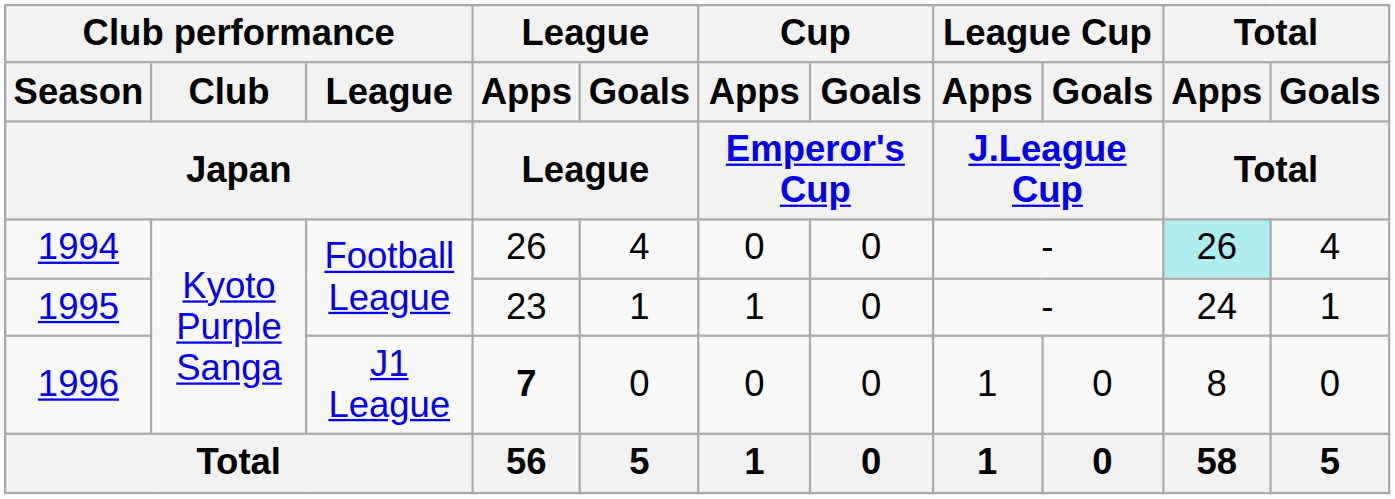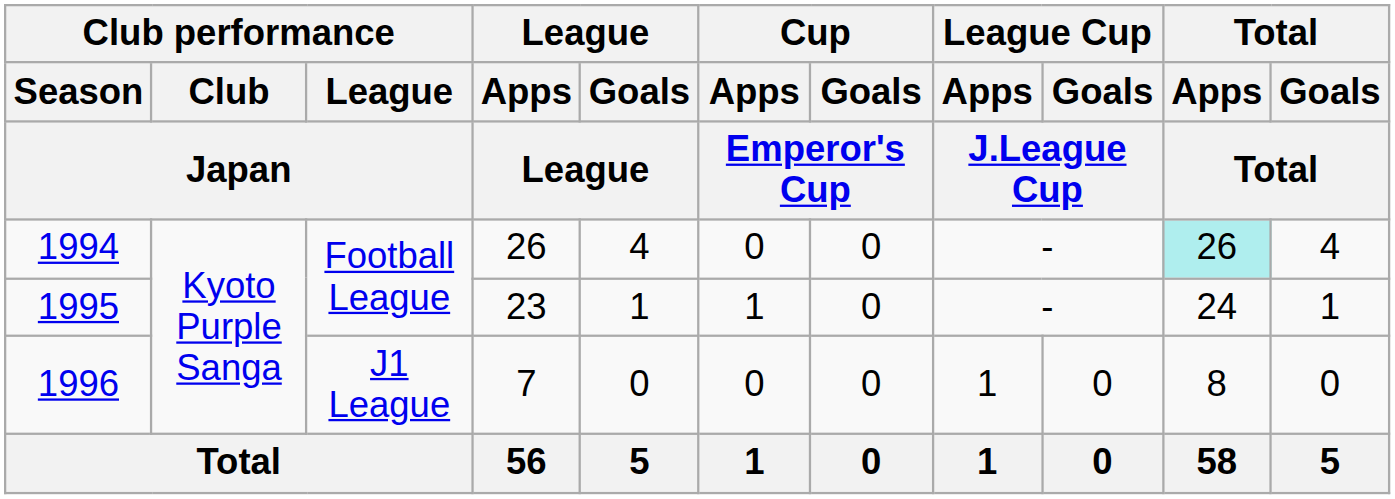(526, 384) bold -> (526, 384) normal
